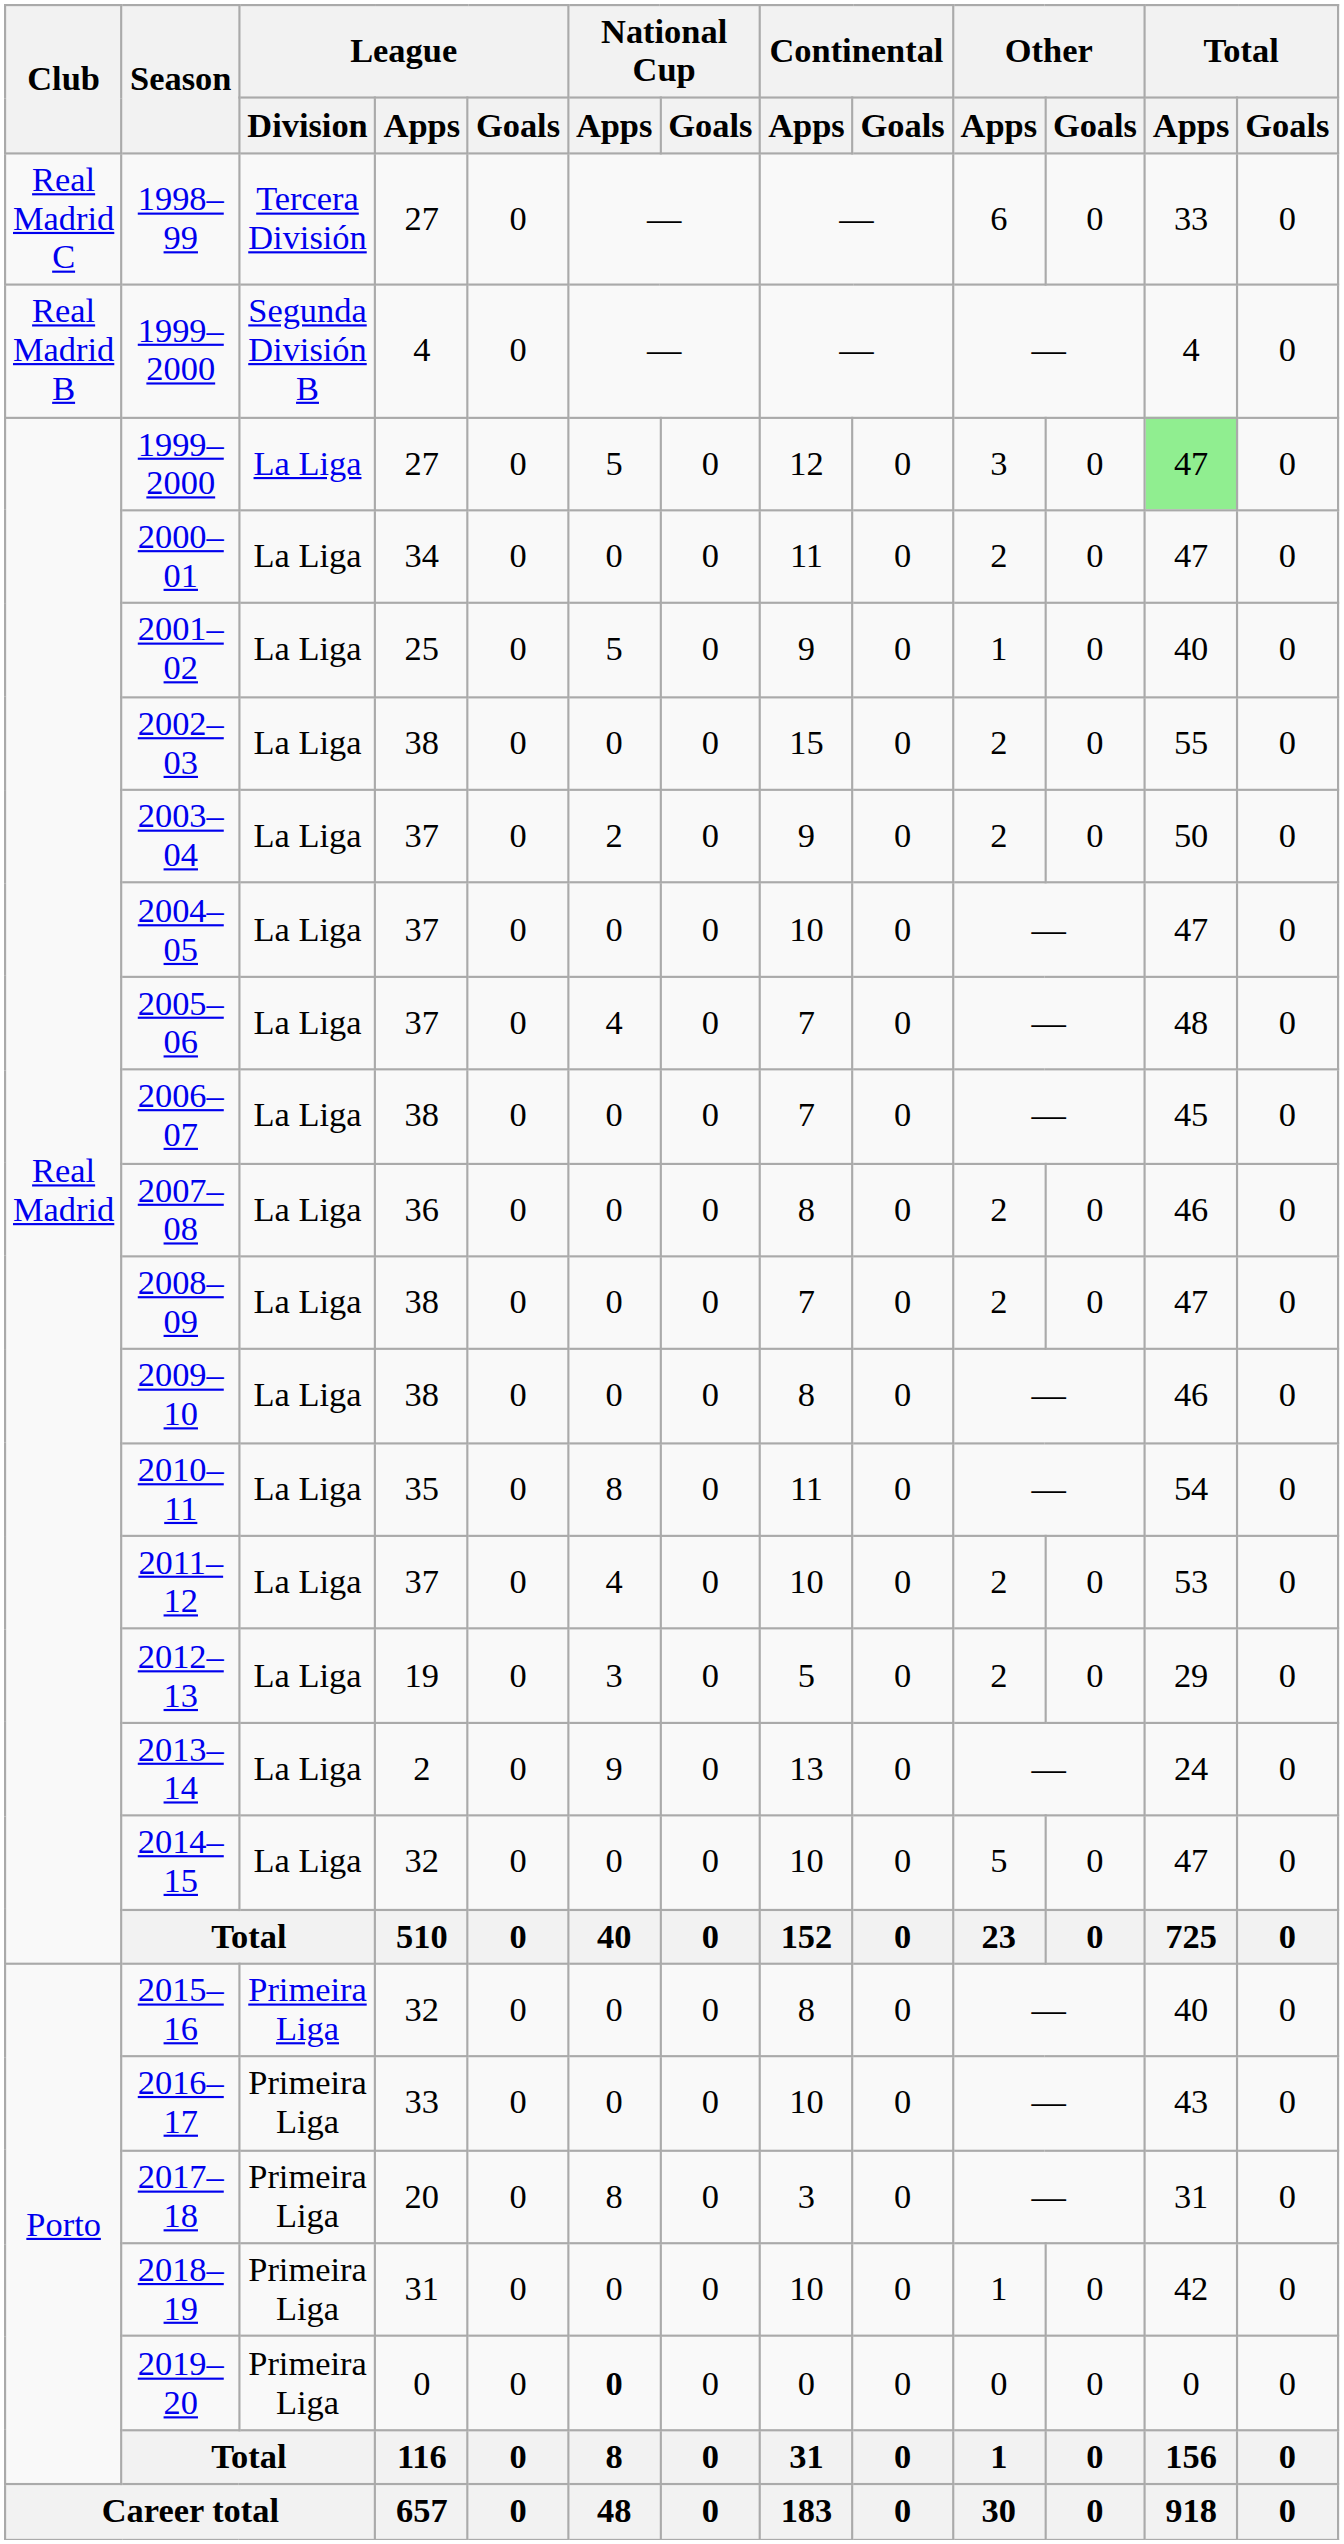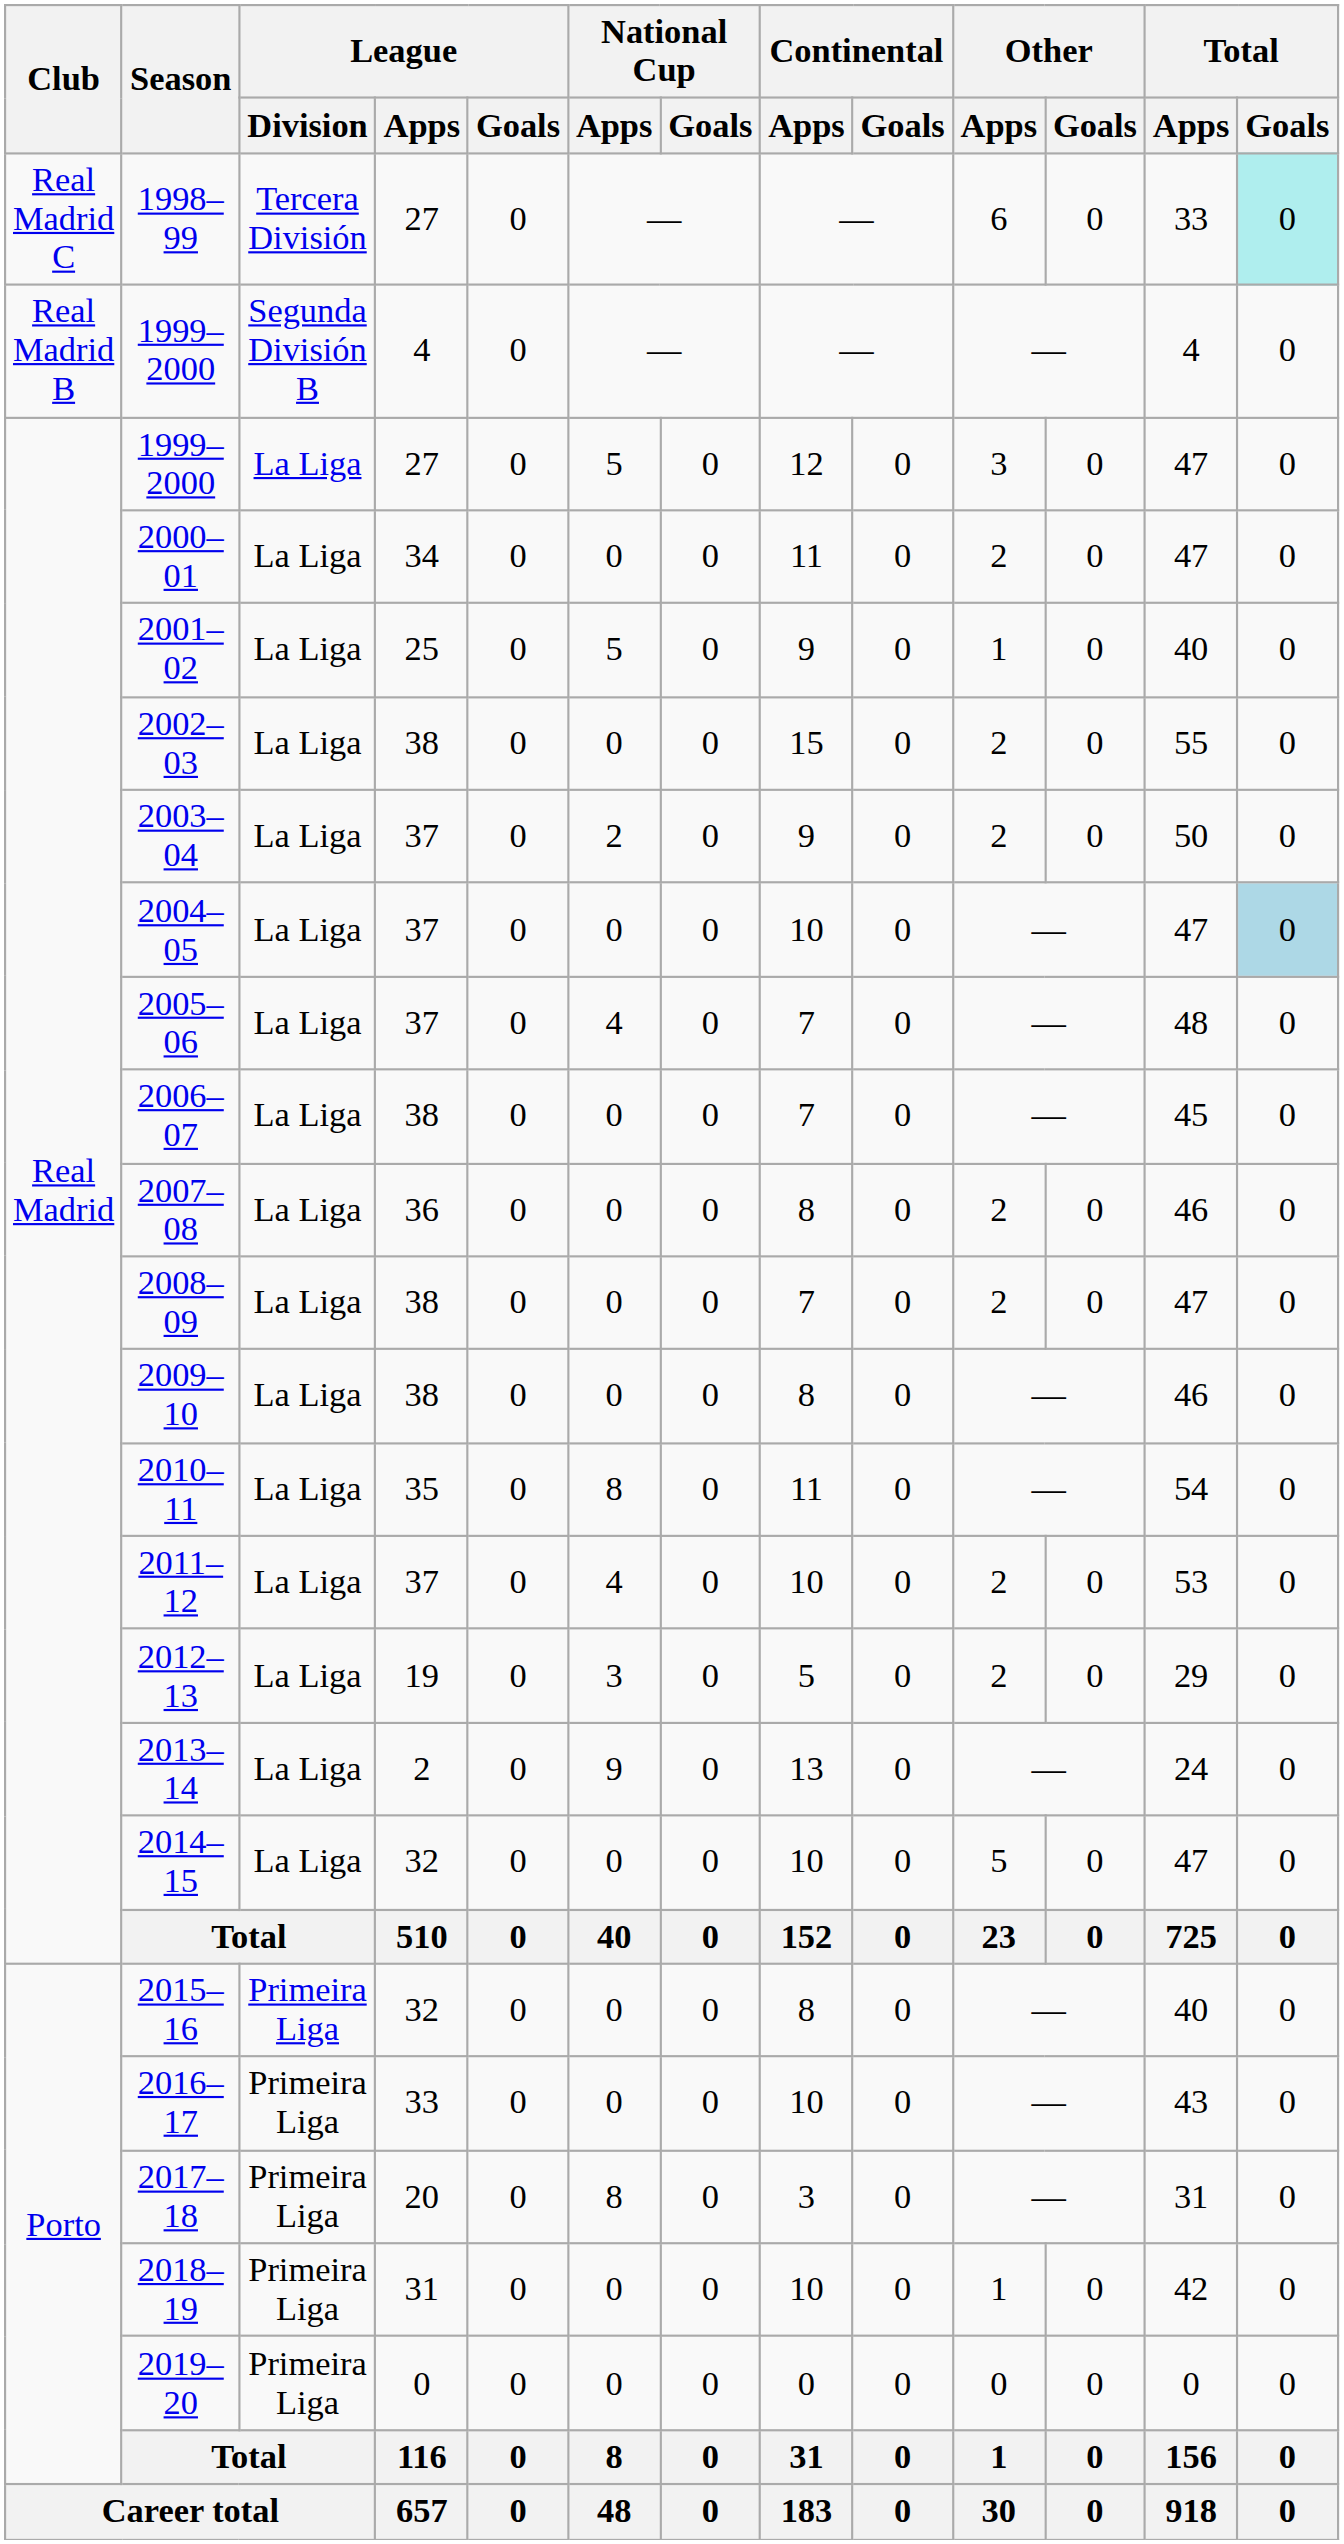(1287, 218) no background -> (1287, 218) paleturquoise background
(1191, 462) lightgreen background -> (1191, 462) no background
(1287, 929) no background -> (1287, 929) lightblue background
(614, 2382) bold -> (614, 2382) normal
